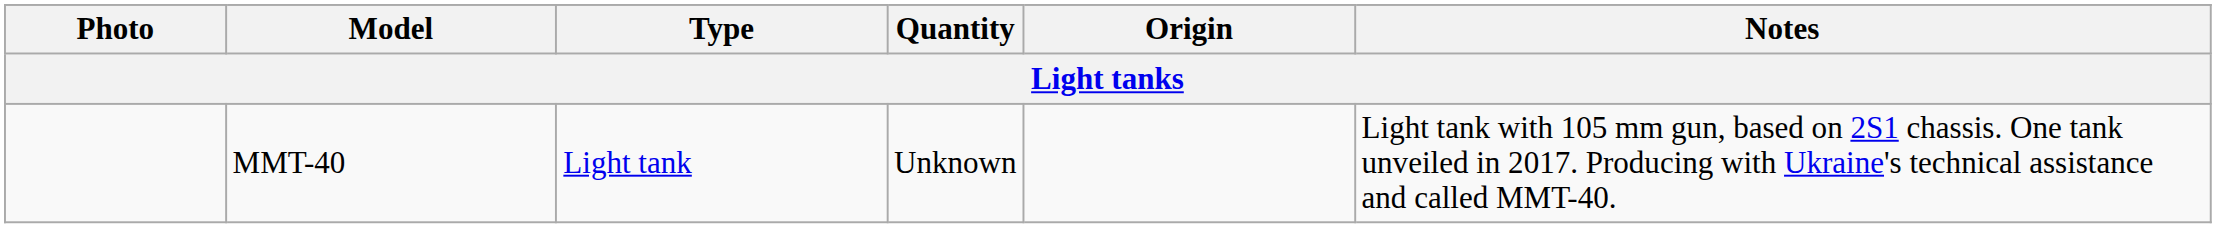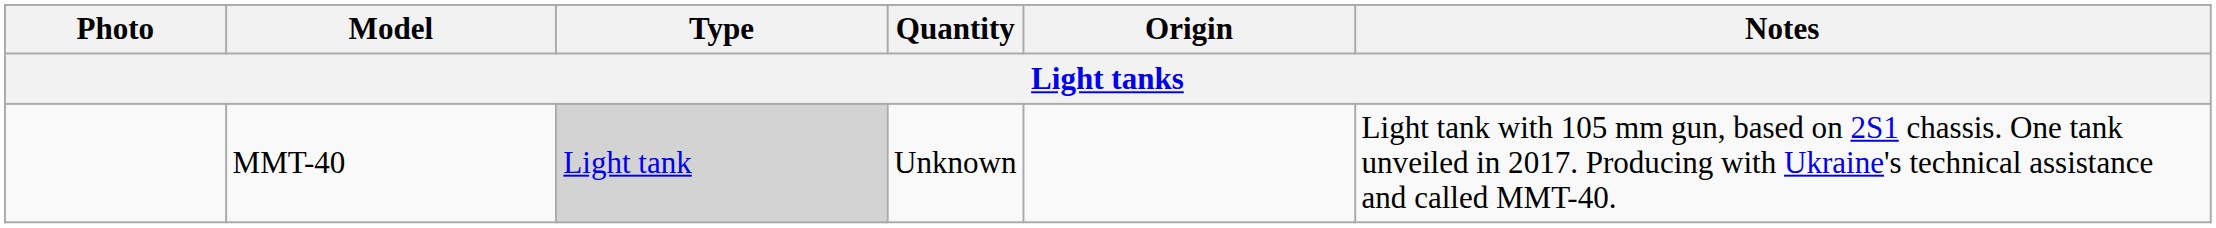(628, 162) no background -> (628, 162) lightgrey background
